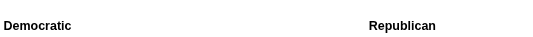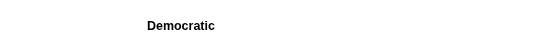- column: (402, 9)
